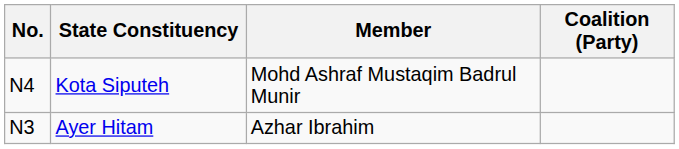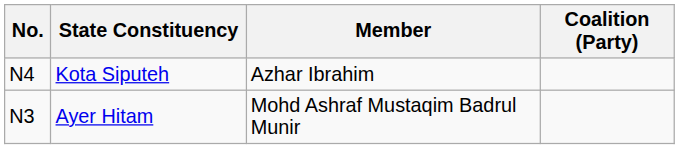(384, 85) Mohd Ashraf Mustaqim Badrul Munir -> (312, 74) Azhar Ibrahim
(312, 127) Azhar Ibrahim -> (384, 116) Mohd Ashraf Mustaqim Badrul Munir
